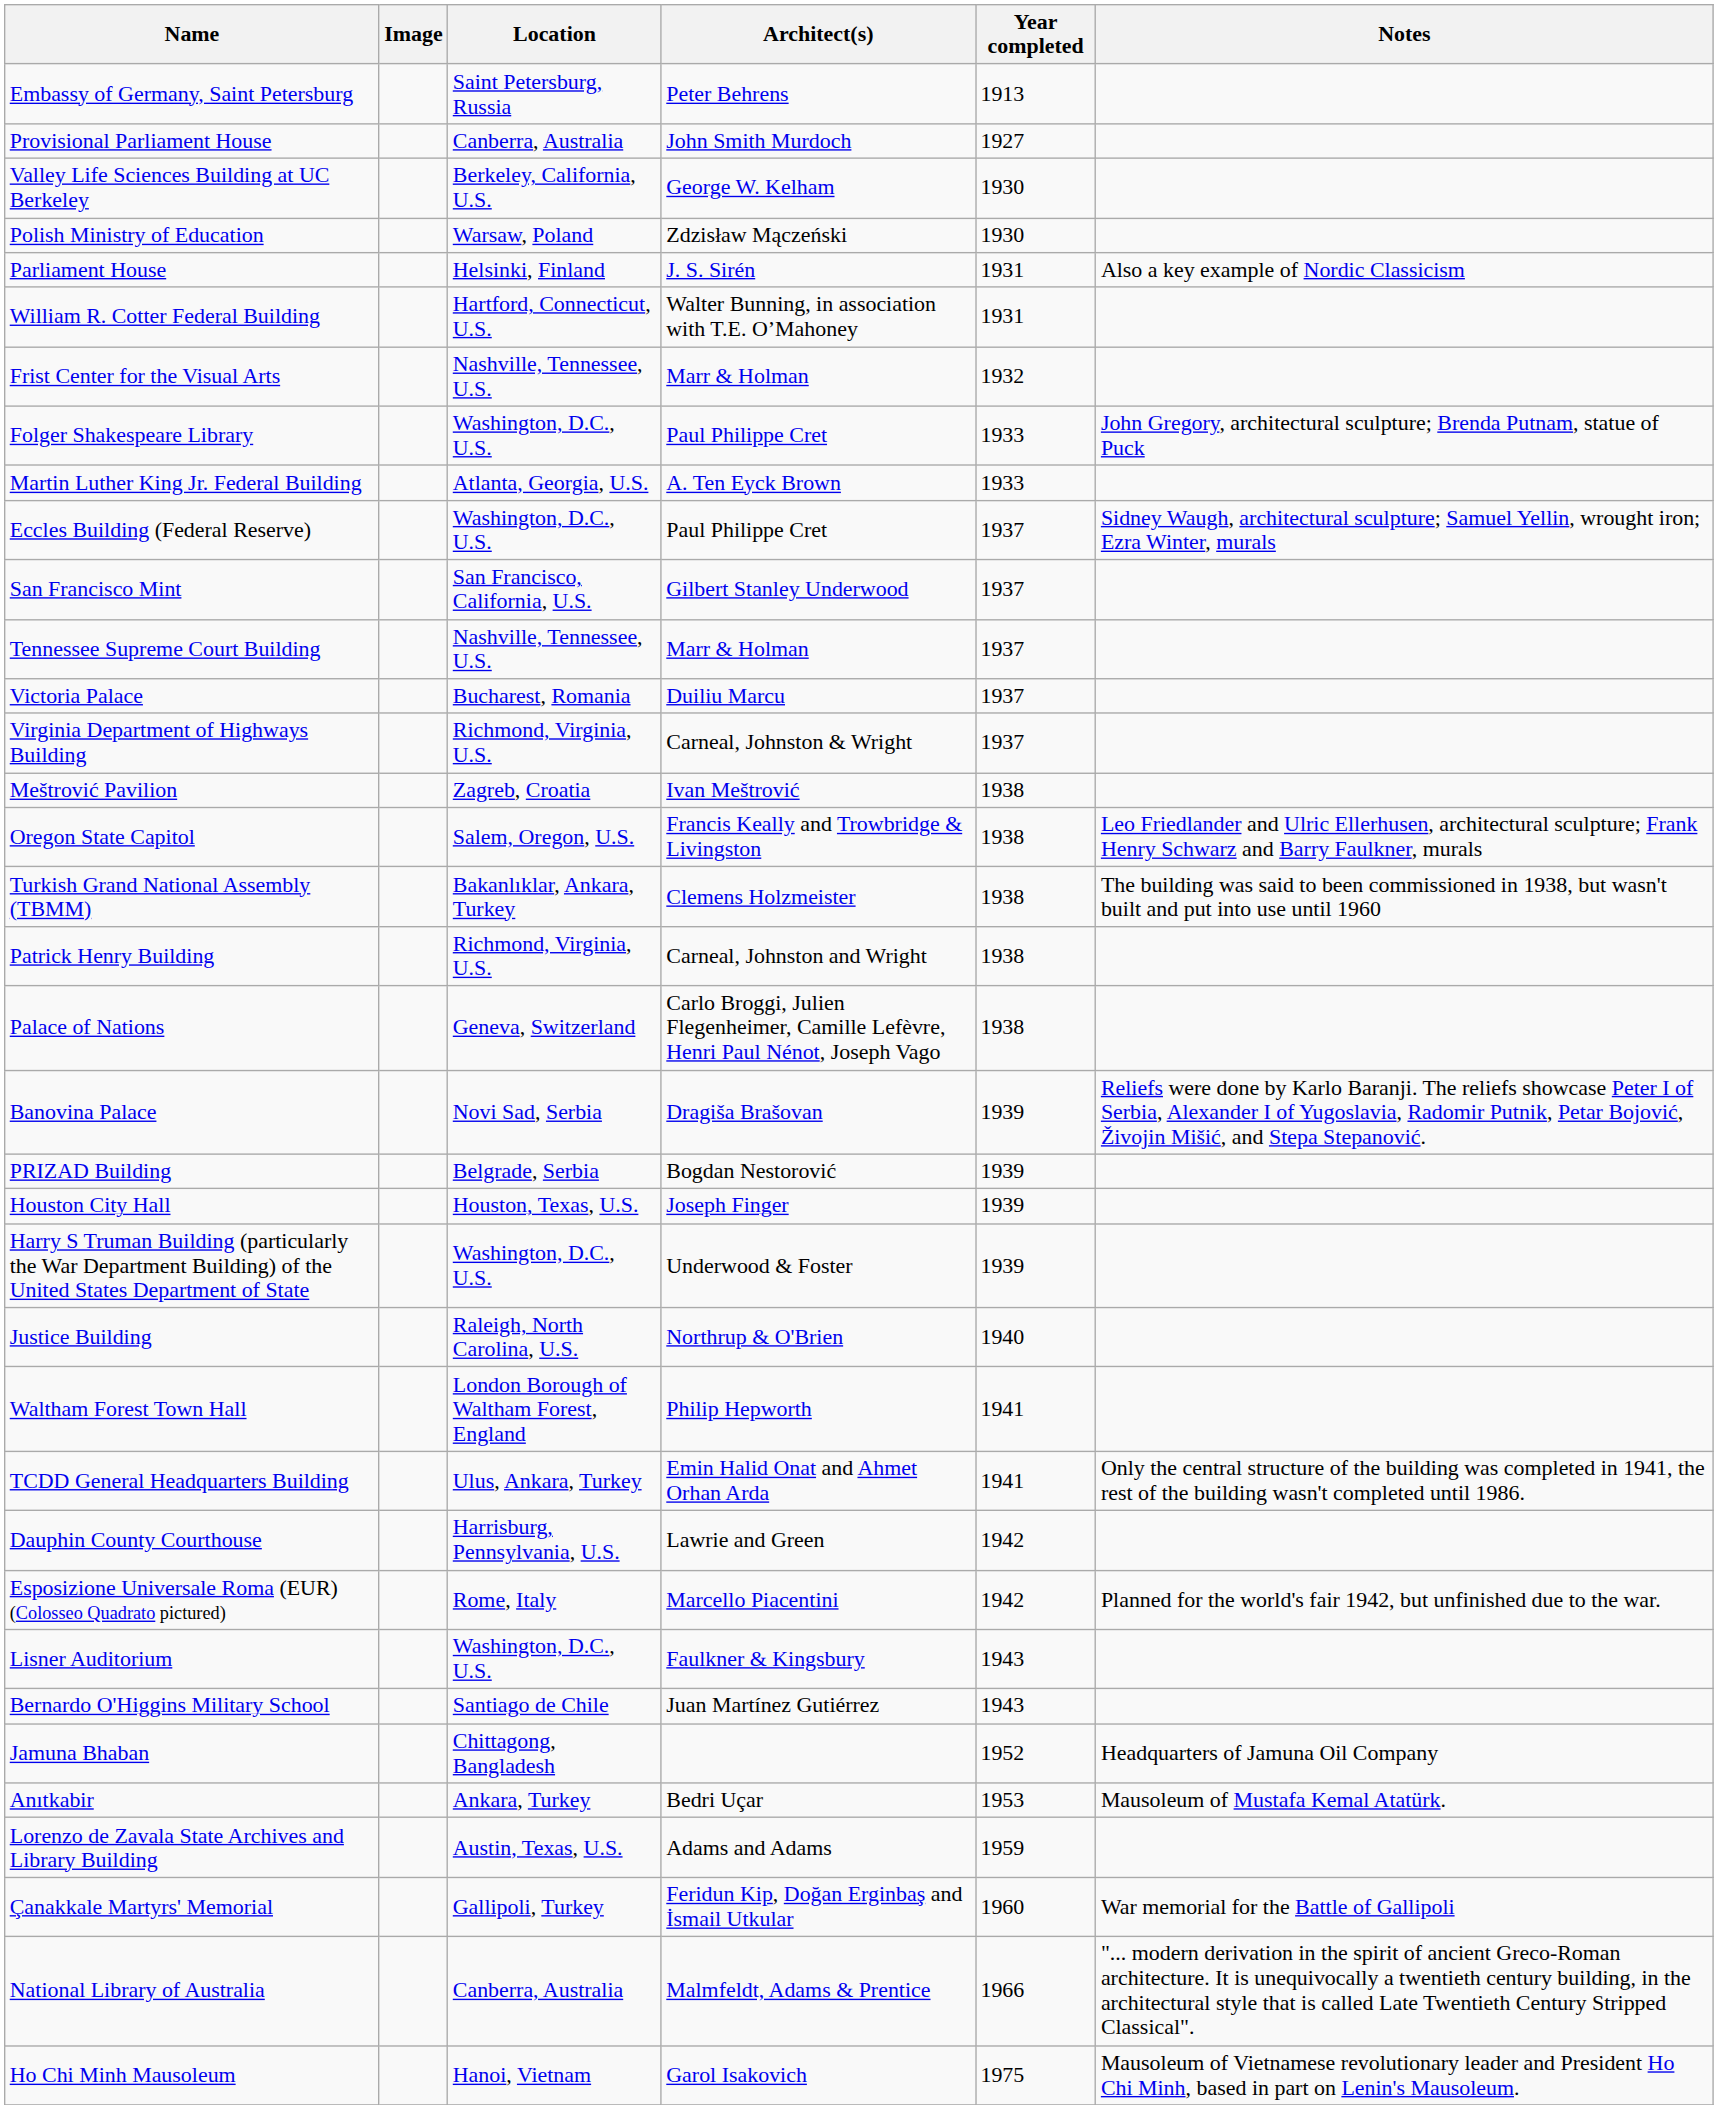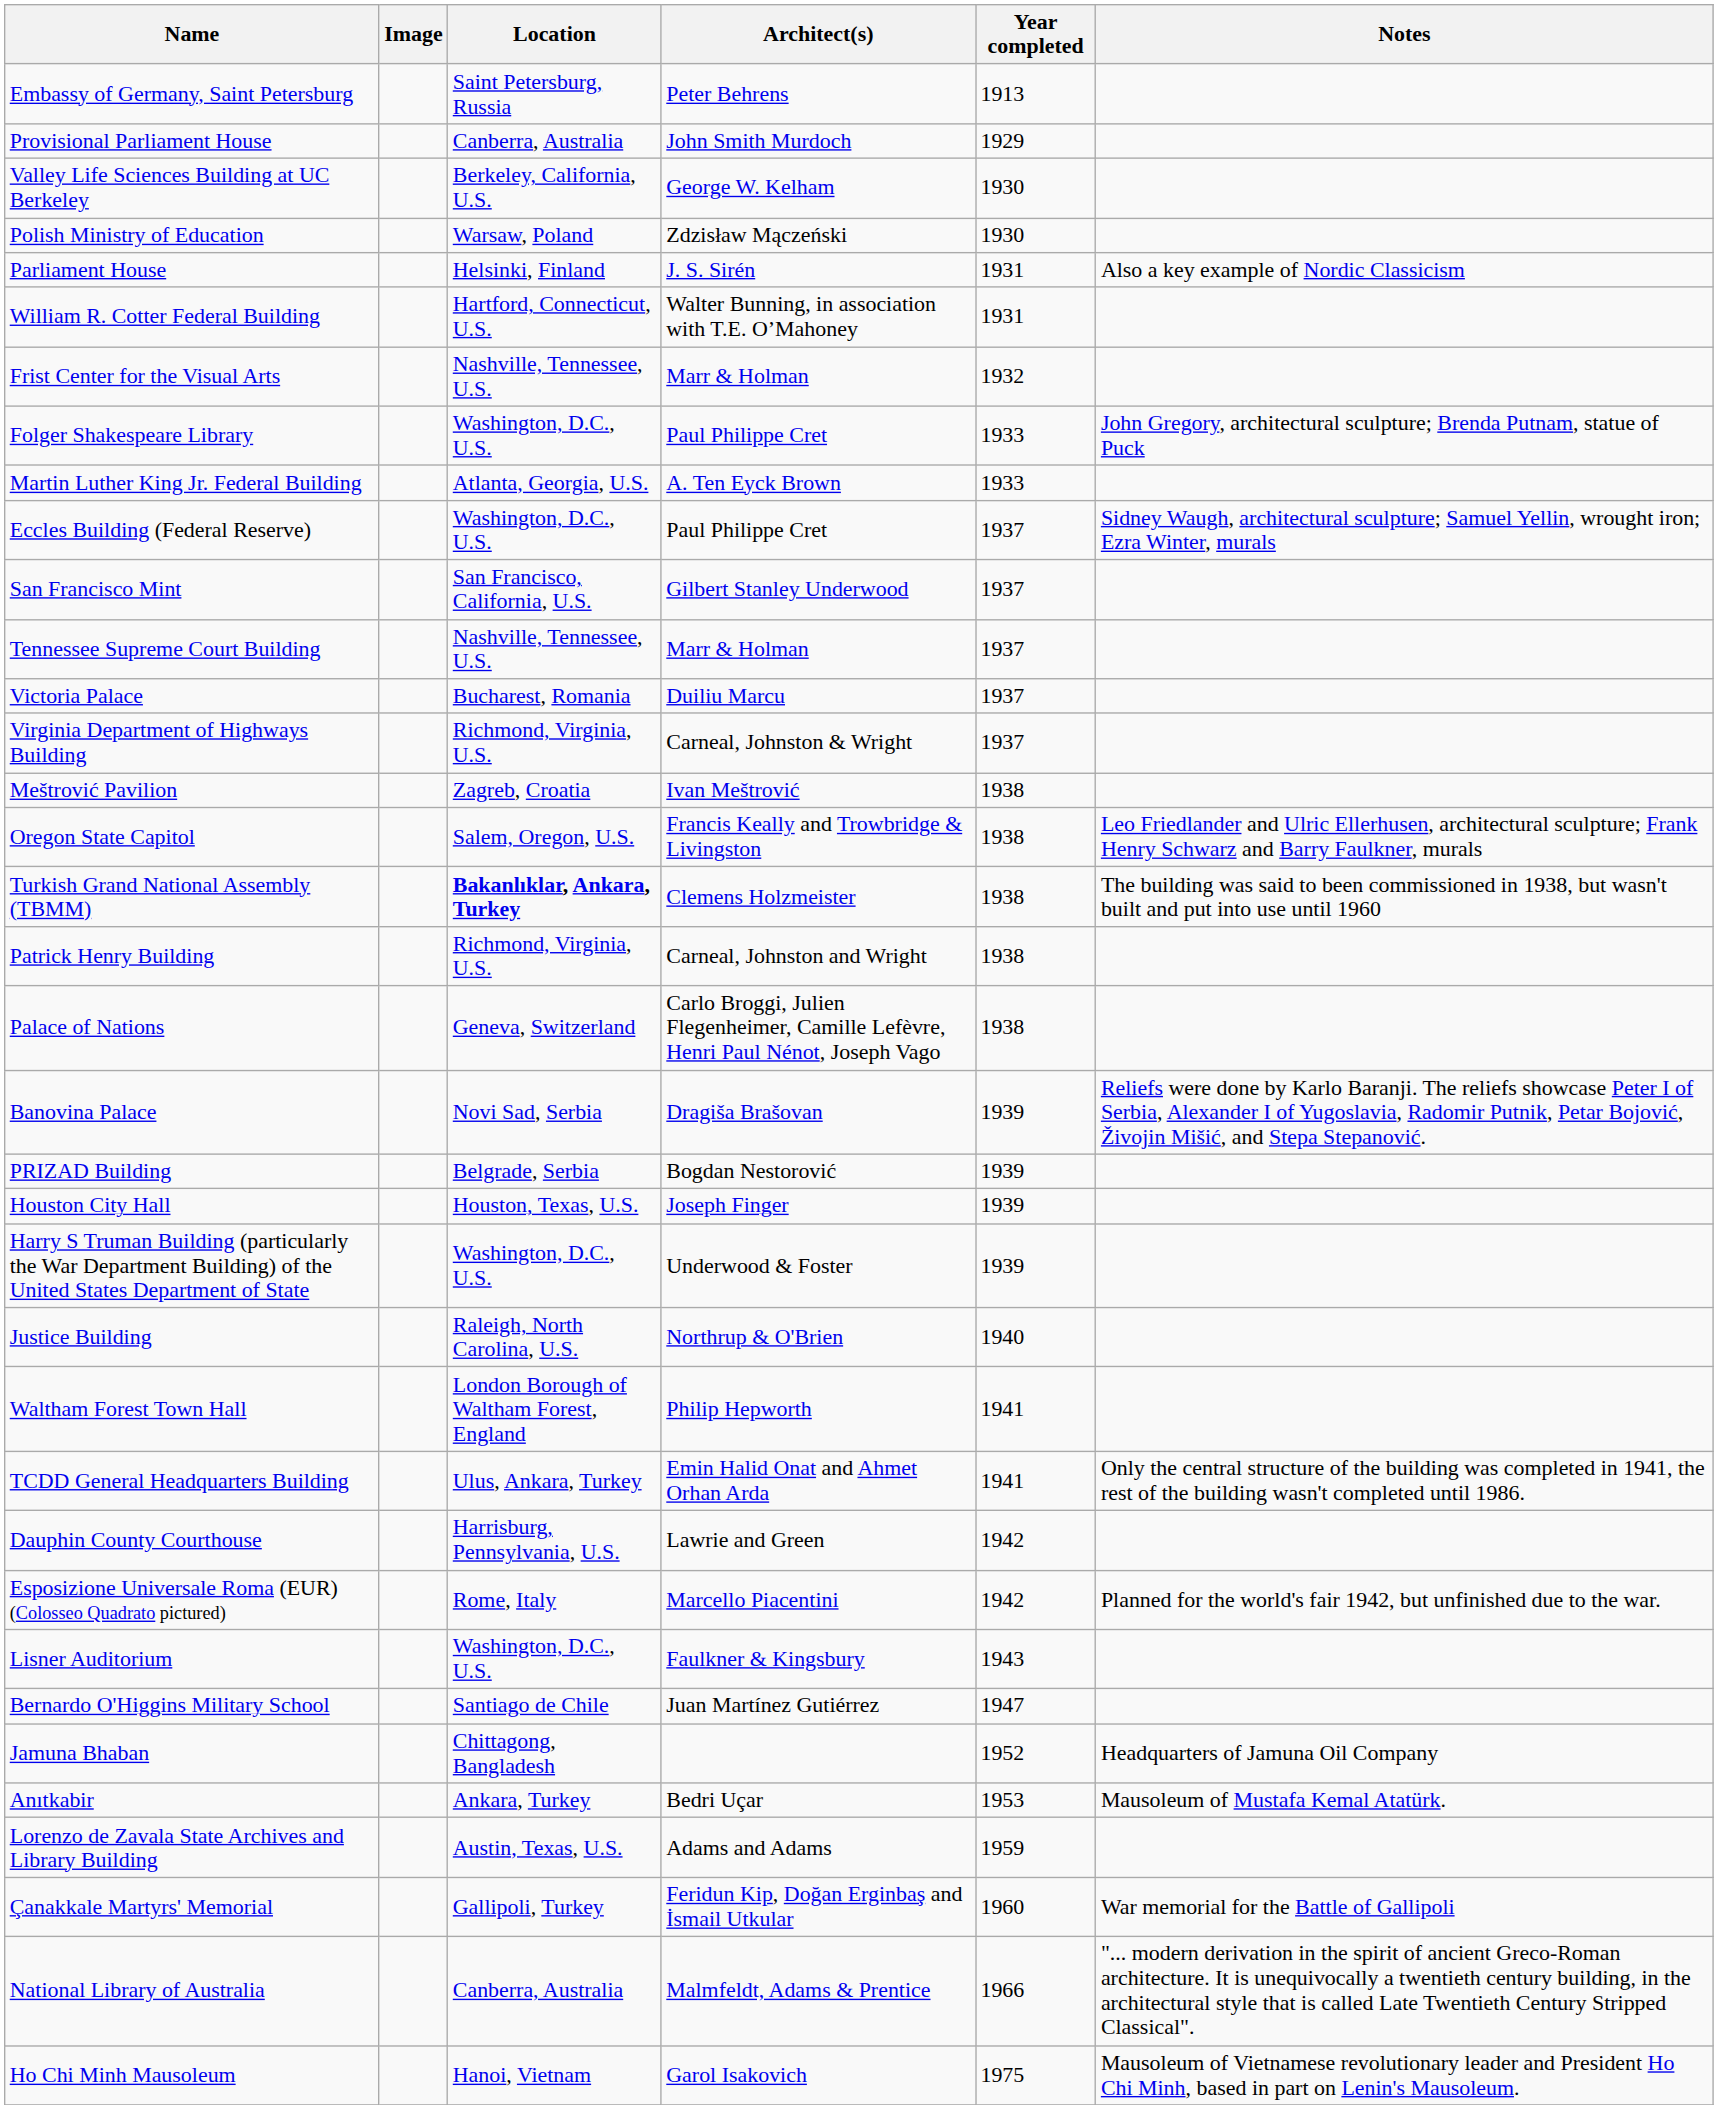(1002, 140) 1927 -> (1002, 140) 1929
(543, 896) normal -> (551, 896) bold
(1002, 1705) 1943 -> (1002, 1705) 1947
